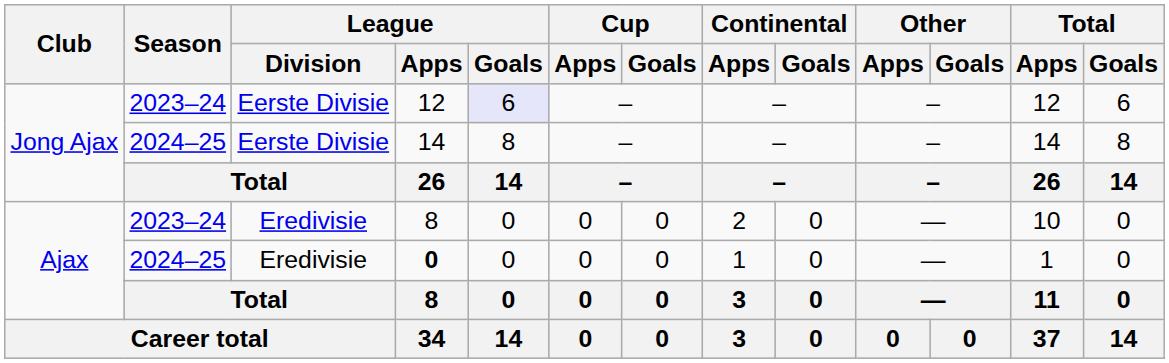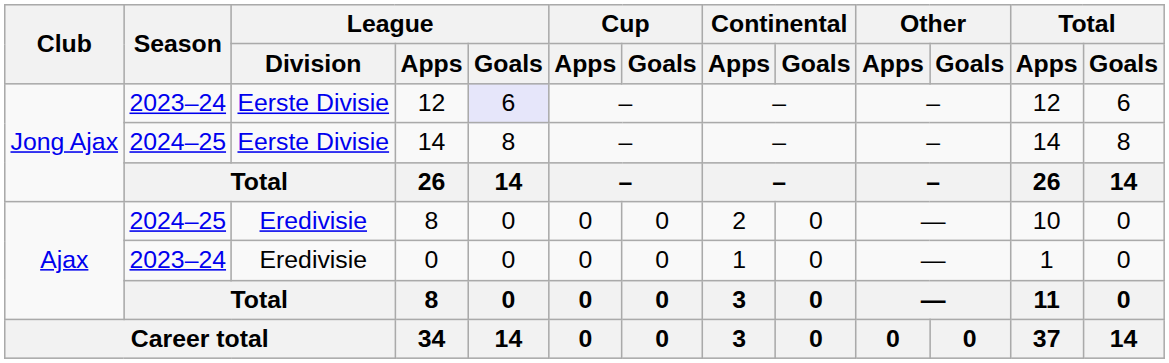(178, 220) 2023–24 -> (178, 220) 2024–25
(178, 260) 2024–25 -> (178, 260) 2023–24
(432, 260) bold -> (432, 260) normal
